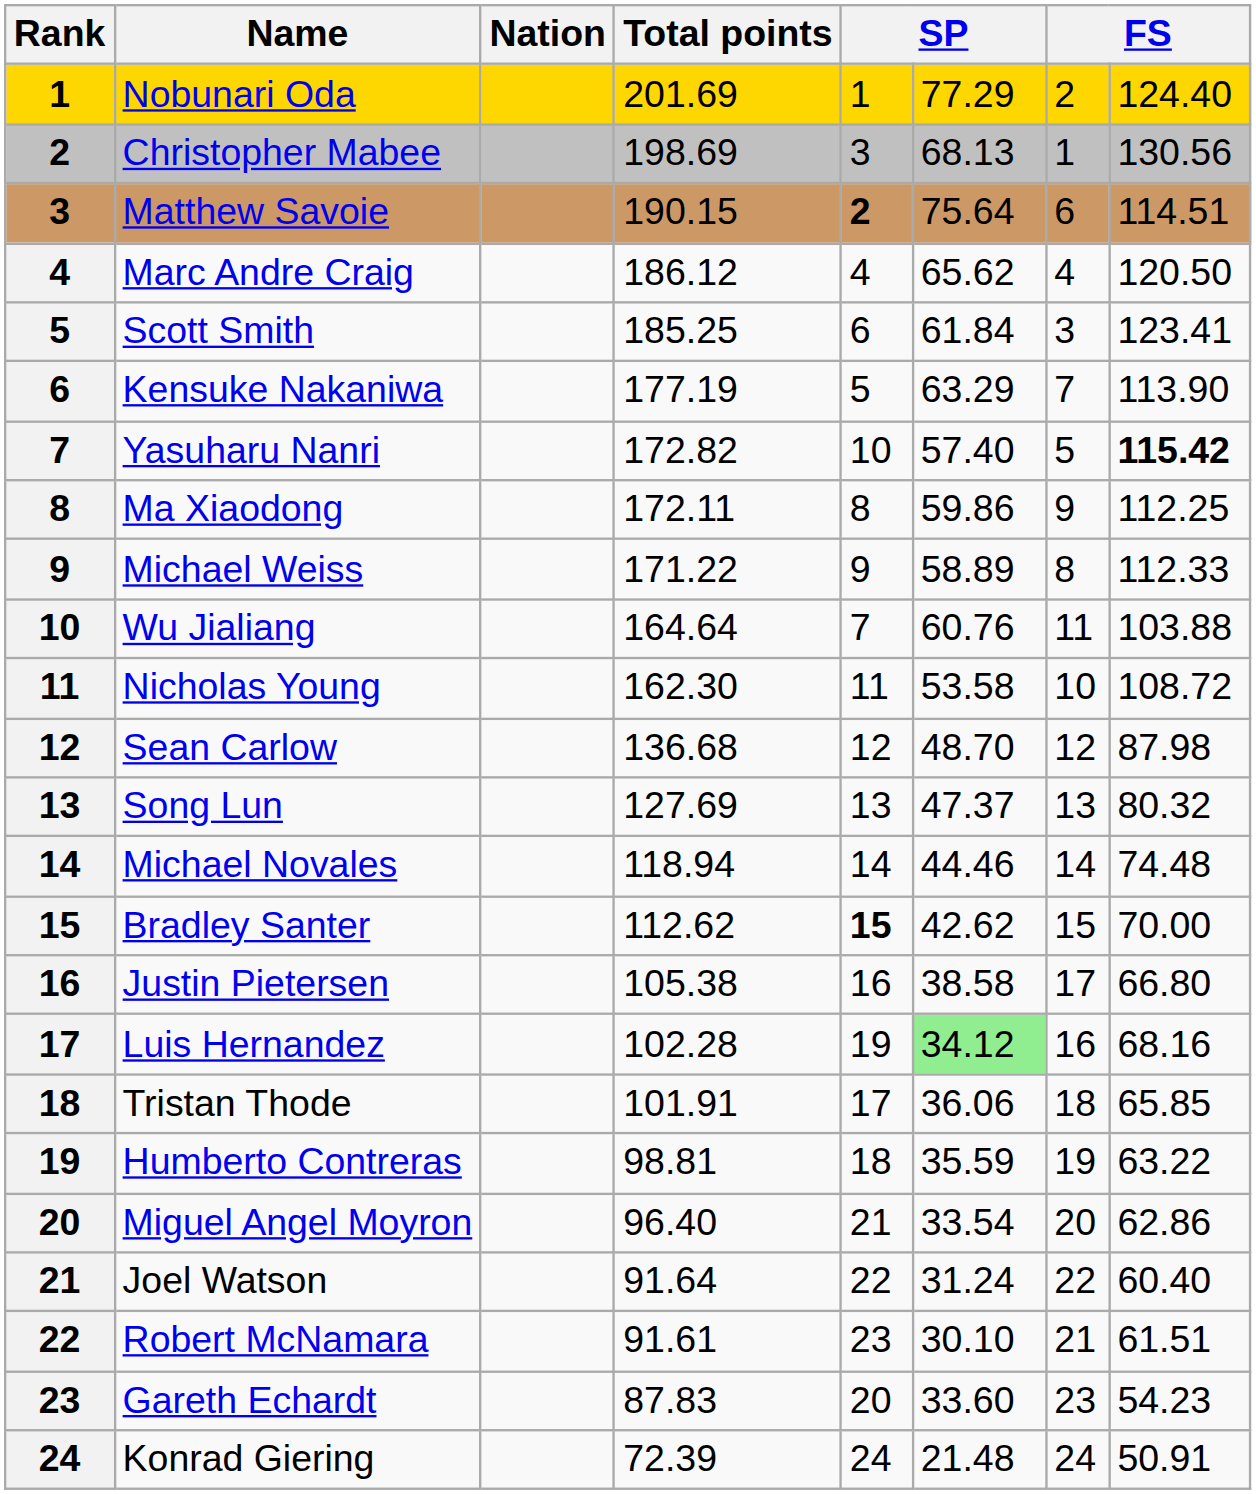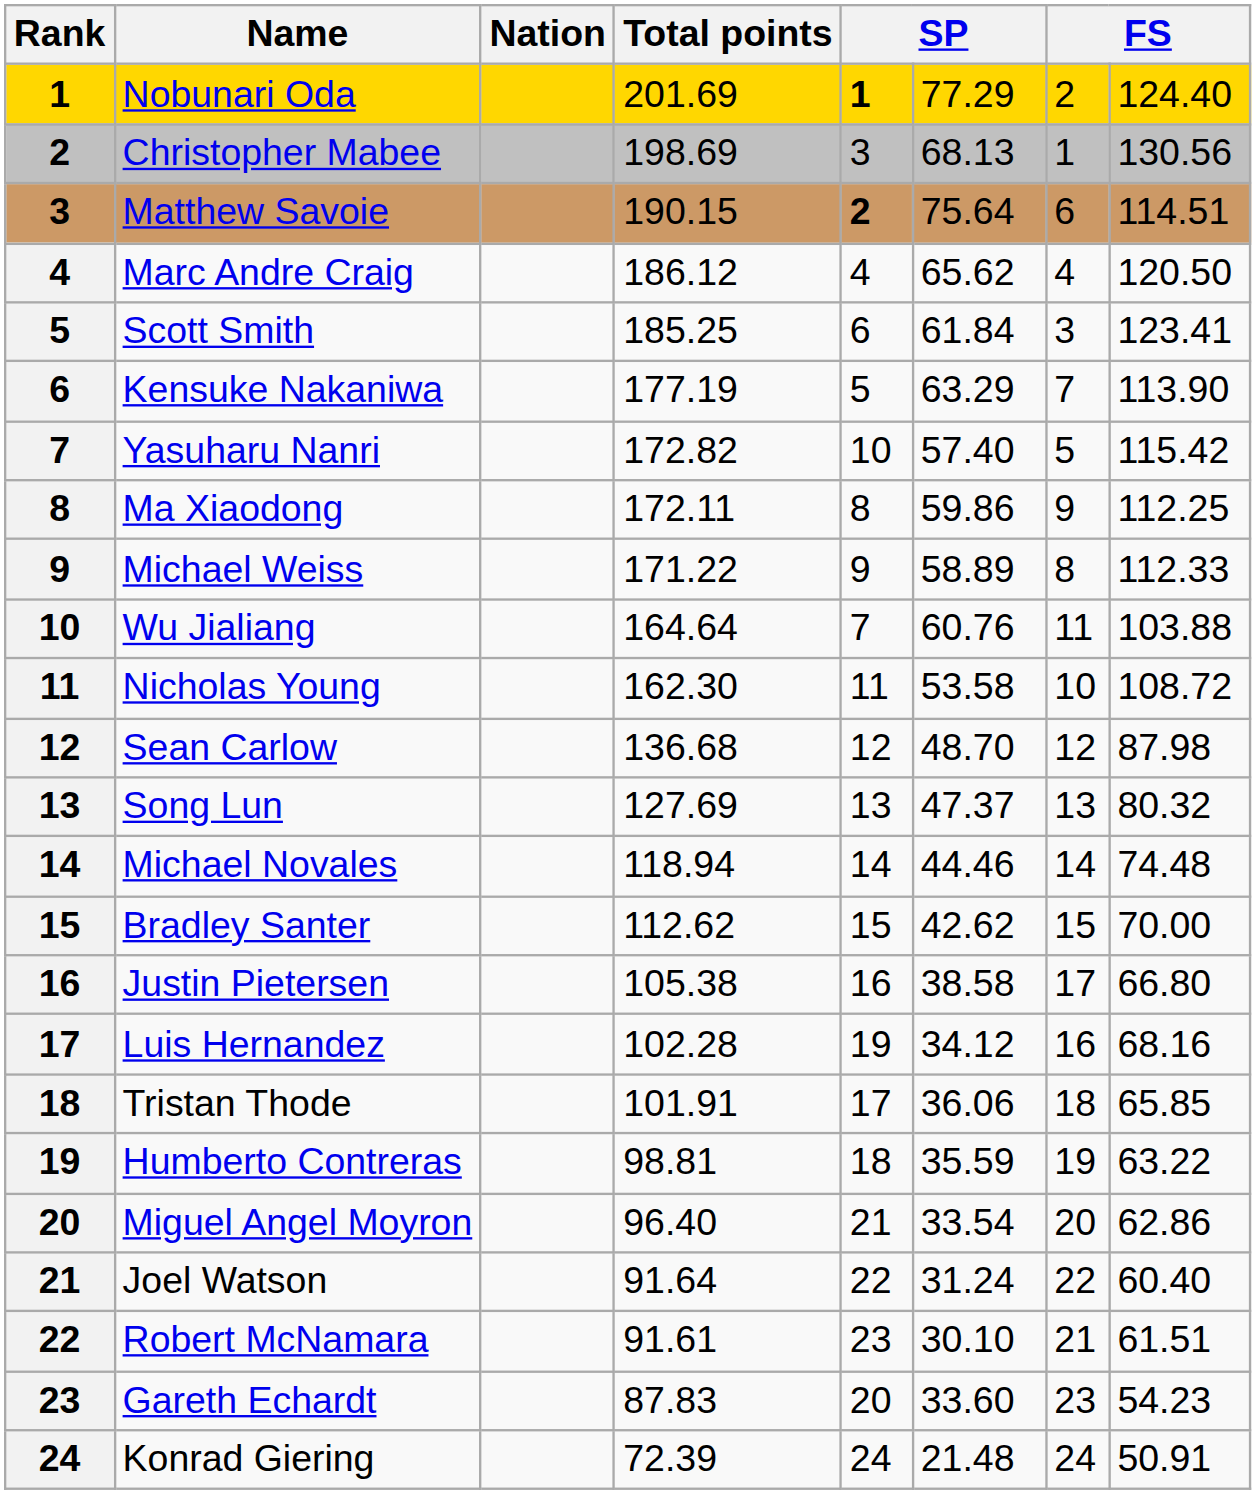(860, 93) normal -> (860, 93) bold
(1174, 449) bold -> (1173, 449) normal
(871, 924) bold -> (871, 924) normal
(968, 1043) lightgreen background -> (968, 1043) no background
